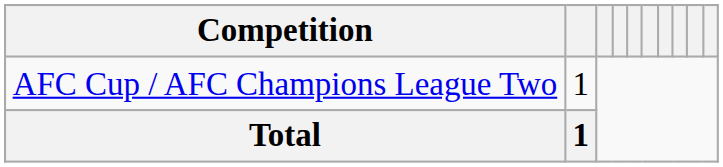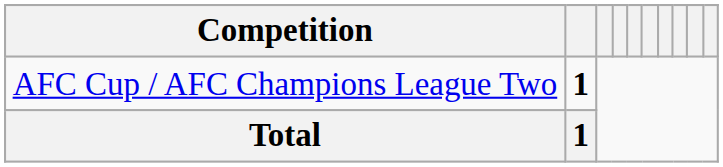(581, 82) normal -> (581, 82) bold
